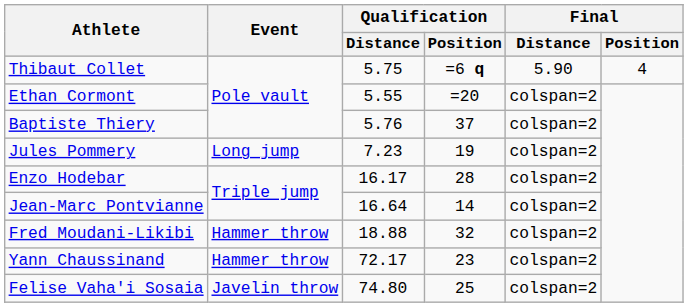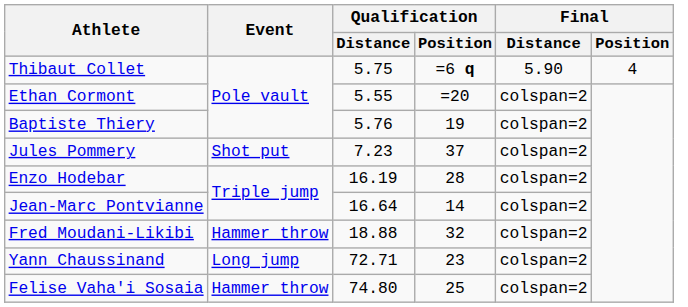(465, 124) 37 -> (455, 124) 19
(255, 152) Long jump -> (250, 152) Shot put
(465, 152) 19 -> (455, 152) 37
(383, 179) 16.17 -> (373, 179) 16.19
(270, 261) Hammer throw -> (255, 261) Long jump
(383, 261) 72.17 -> (373, 261) 72.71
(275, 288) Javelin throw -> (270, 288) Hammer throw
